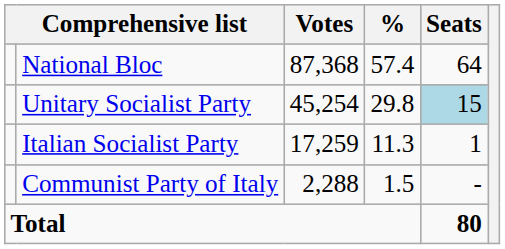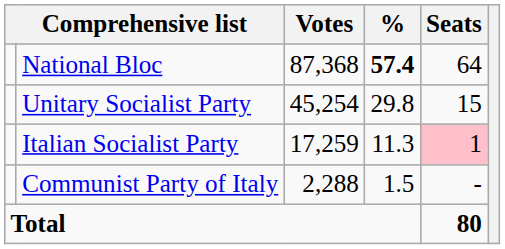(392, 64) normal -> (392, 64) bold
(469, 104) lightblue background -> (469, 104) no background
(476, 143) no background -> (476, 143) pink background
